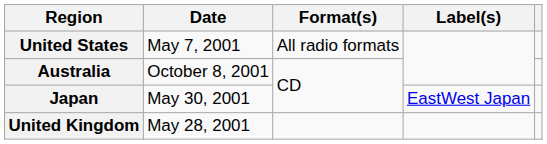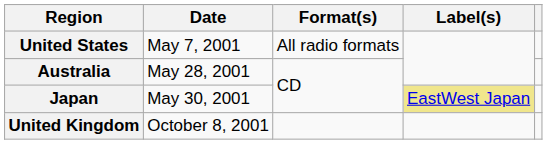(208, 71) October 8, 2001 -> (199, 71) May 28, 2001
(469, 98) no background -> (469, 98) khaki background
(199, 125) May 28, 2001 -> (208, 125) October 8, 2001
